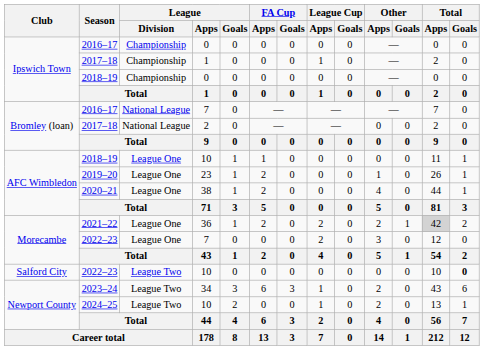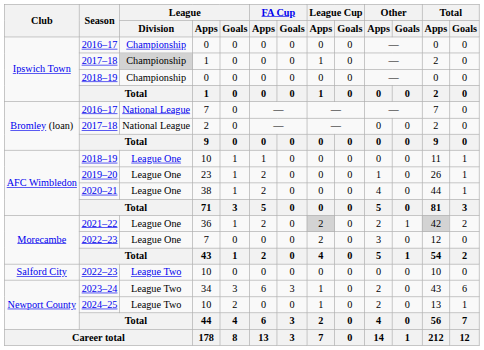(156, 61) no background -> (156, 61) lightgrey background
(321, 223) no background -> (321, 223) lightgrey background
(465, 272) bold -> (465, 272) normal
